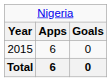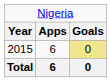(88, 49) no background -> (88, 49) khaki background
